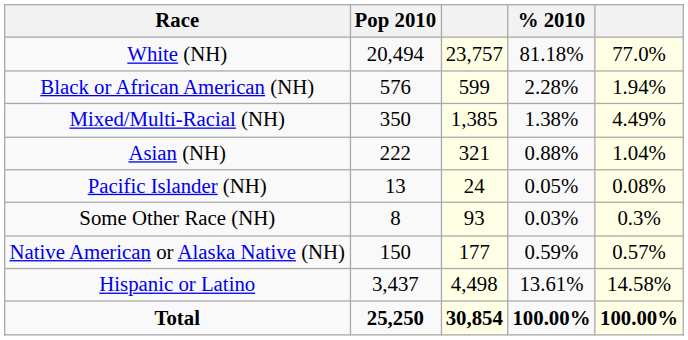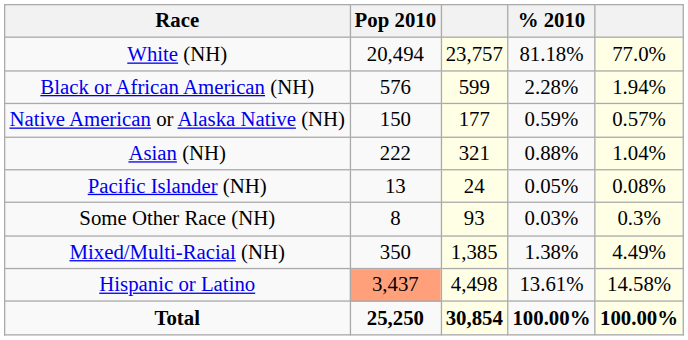rows swapped: (177, 251) <-> (177, 119)
(395, 284) no background -> (395, 284) lightsalmon background
